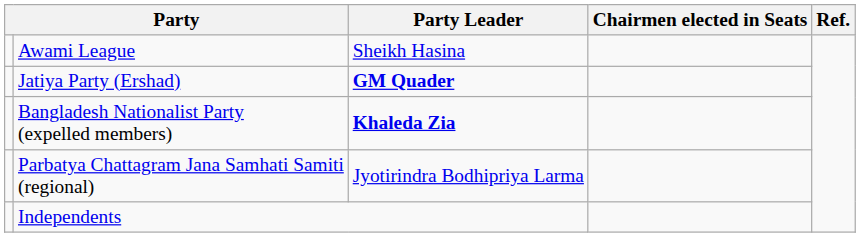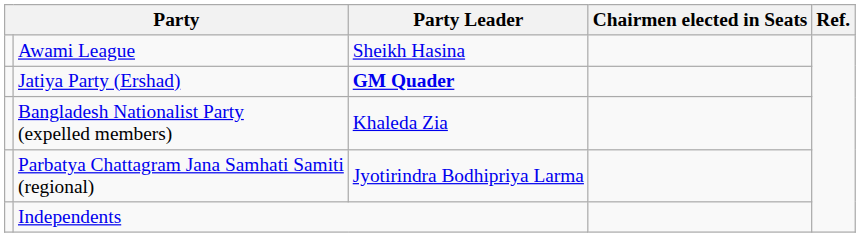(404, 122) bold -> (400, 122) normal
